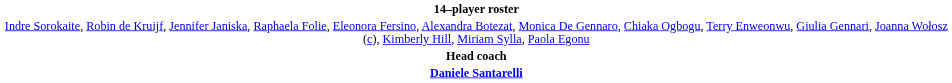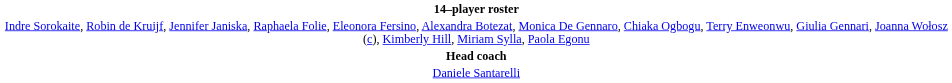(476, 73) bold -> (476, 73) normal
